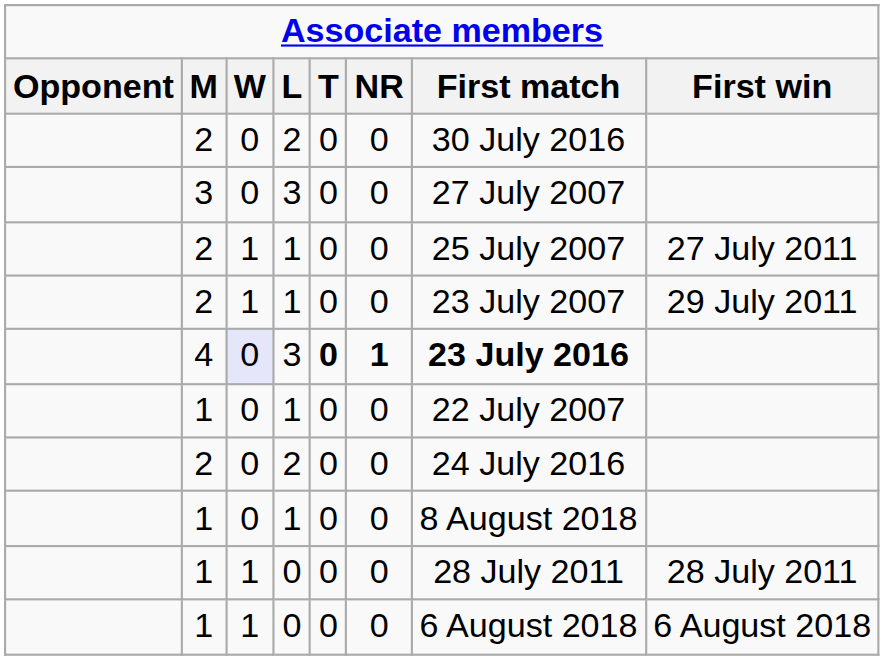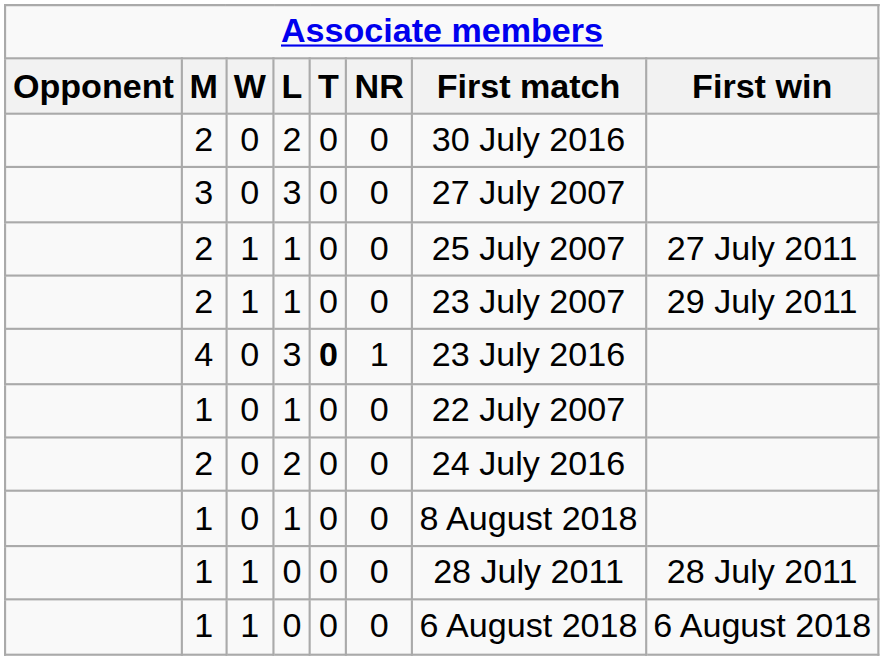(250, 355) lavender background -> (250, 355) no background
(379, 355) bold -> (379, 355) normal
(528, 355) bold -> (528, 355) normal
